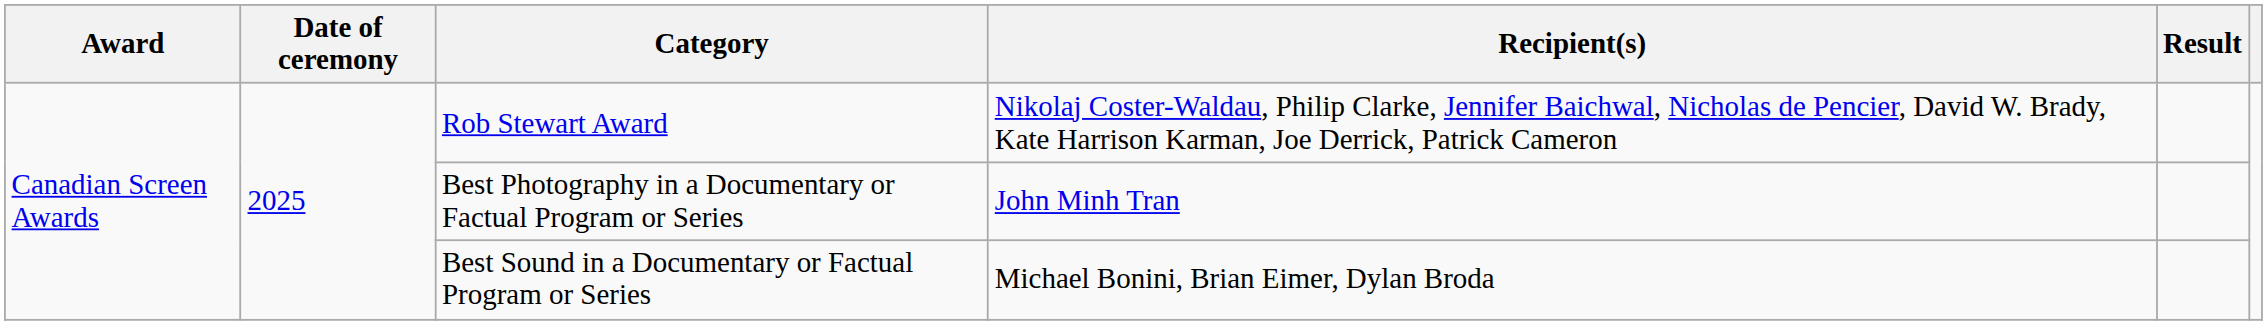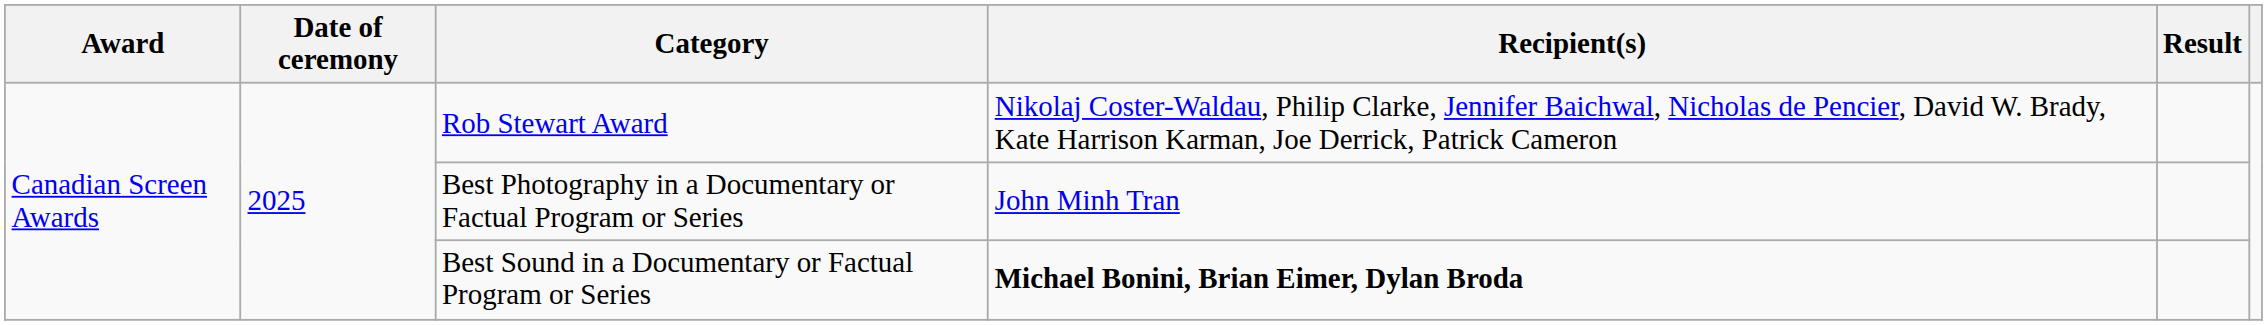(1245, 279) normal -> (1259, 279) bold
